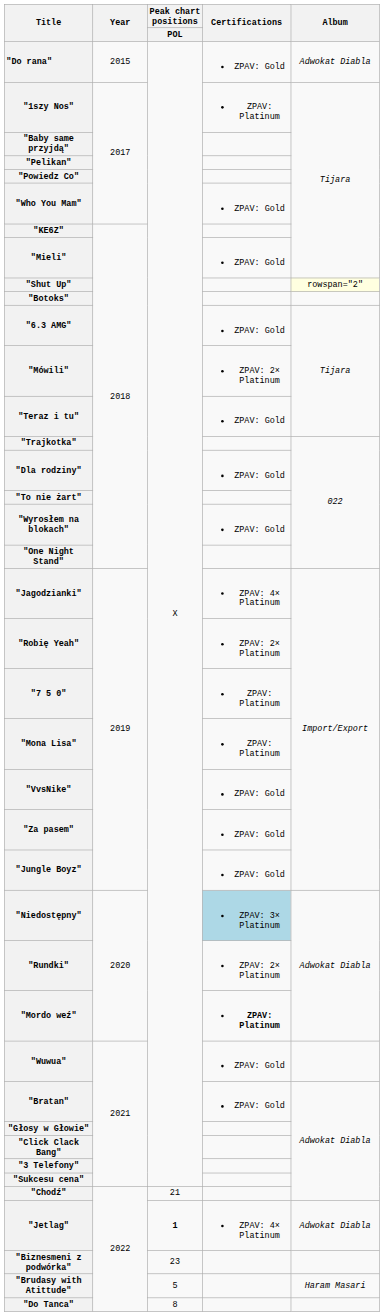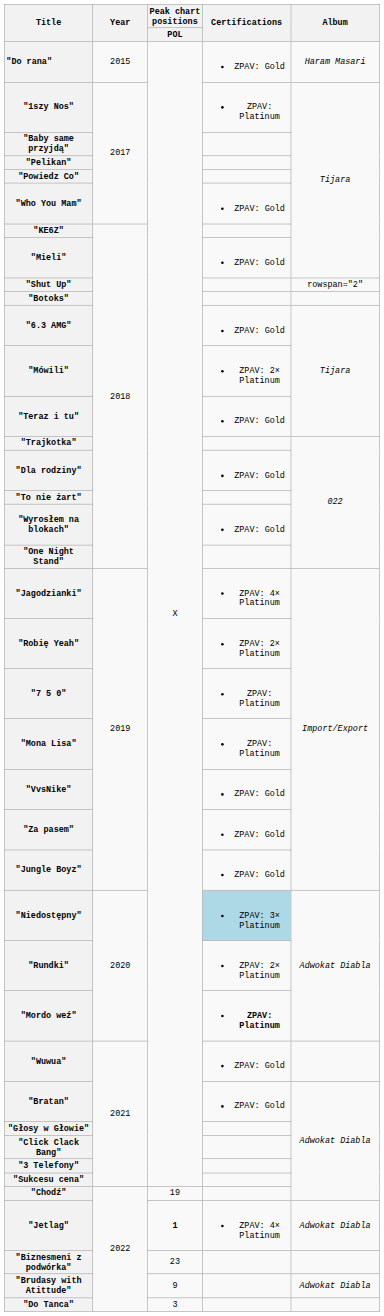(335, 62) Adwokat Diabla -> (335, 62) Haram Masari
(335, 285) lightyellow background -> (335, 285) no background
(175, 1193) 21 -> (175, 1193) 19
(175, 1286) 5 -> (175, 1286) 9
(335, 1286) Haram Masari -> (335, 1286) Adwokat Diabla
(175, 1304) 8 -> (175, 1304) 3
